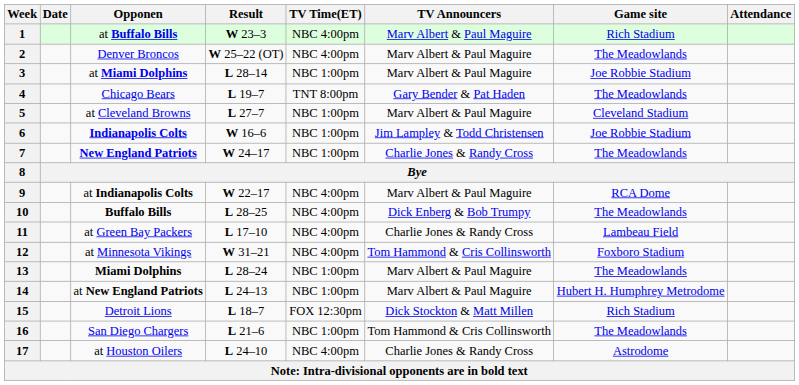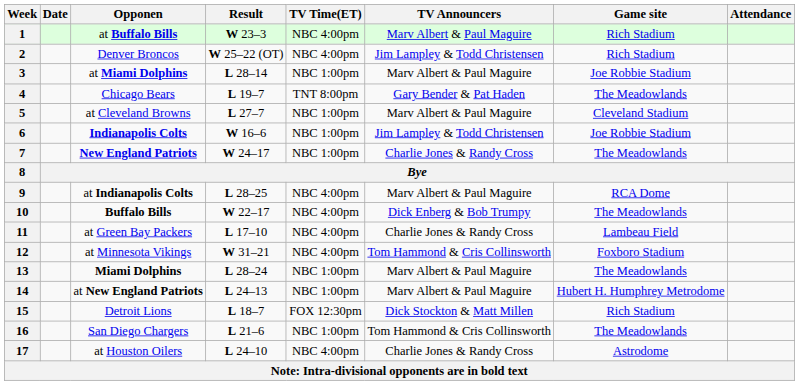(459, 53) Marv Albert & Paul Maguire -> (459, 53) Jim Lampley & Todd Christensen
(641, 53) The Meadowlands -> (641, 53) Rich Stadium
(246, 192) W 22–17 -> (246, 192) L 28–25
(246, 212) L 28–25 -> (246, 212) W 22–17
